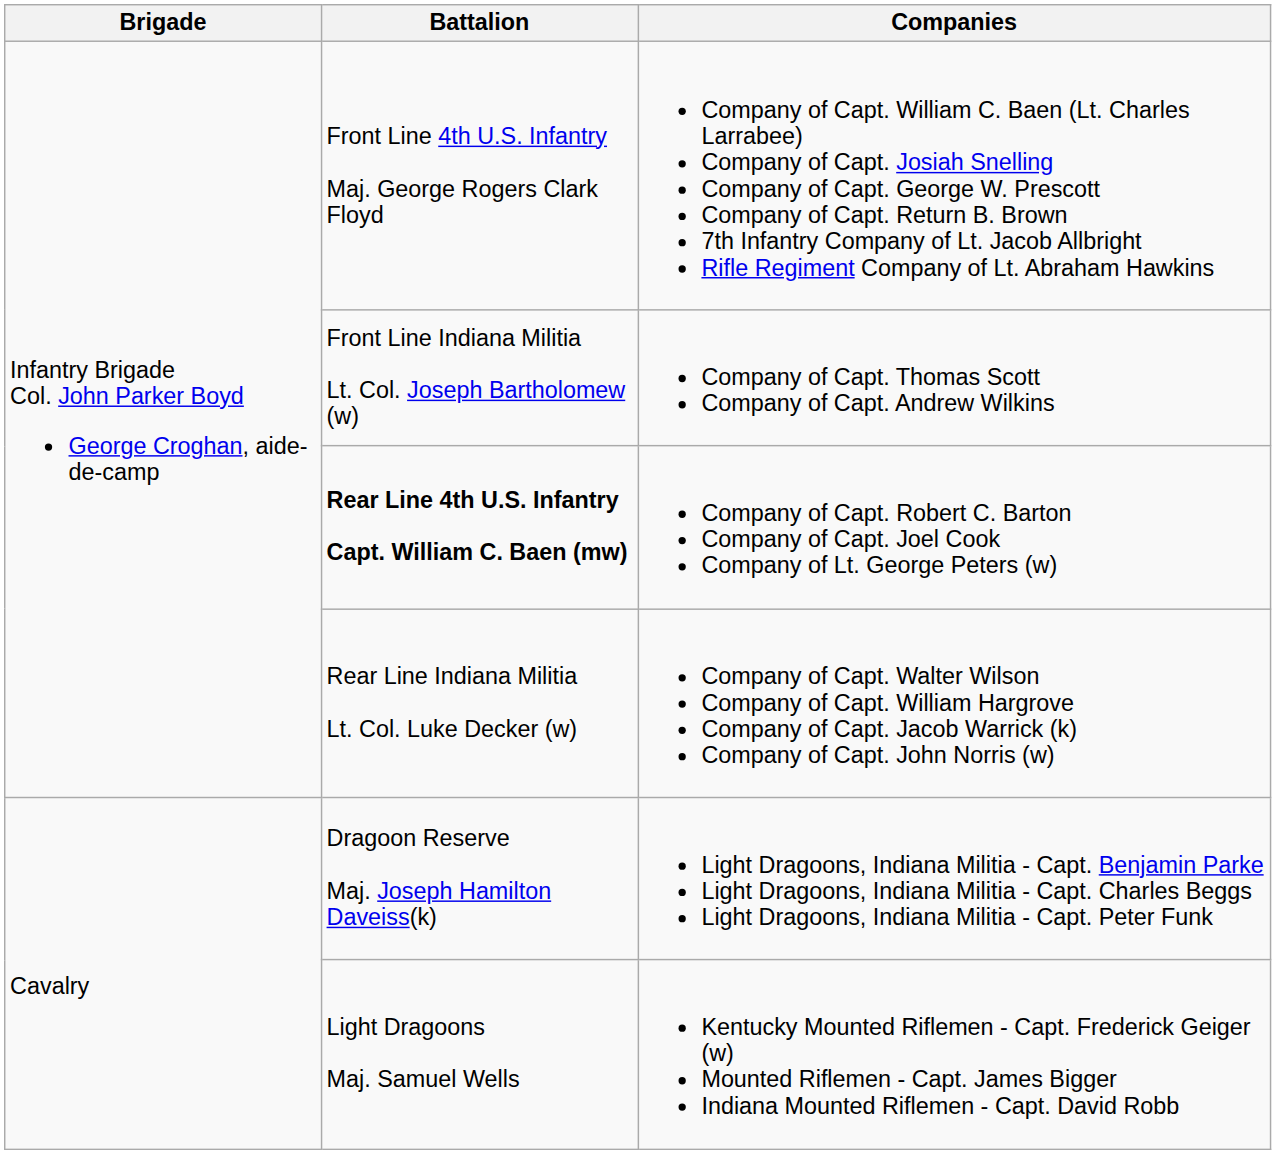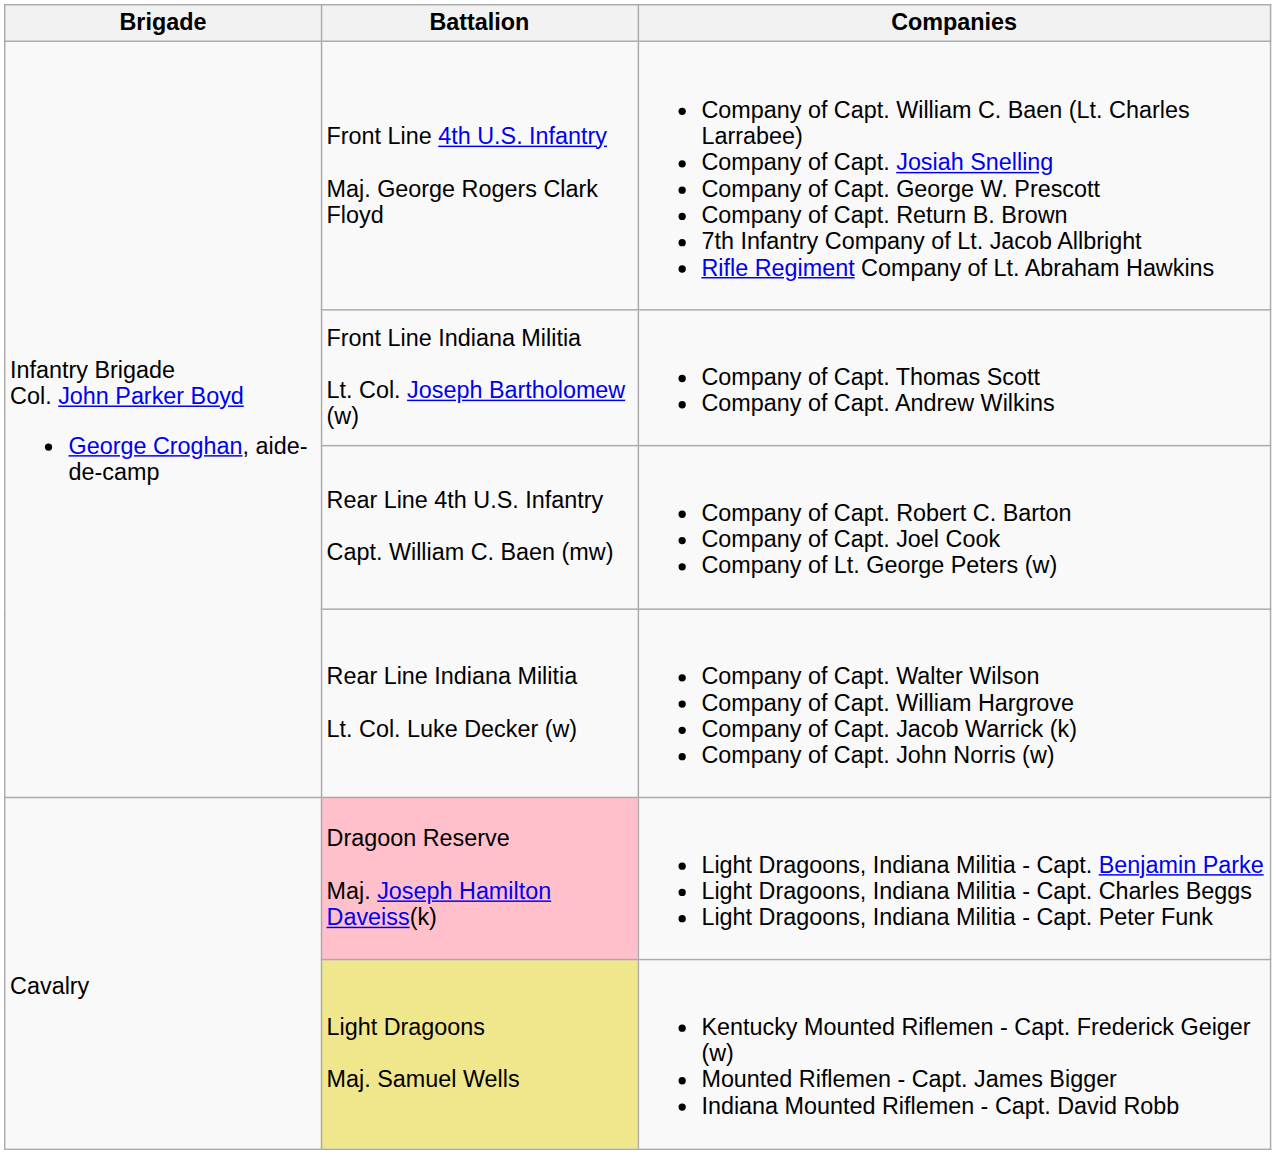(477, 526) bold -> (470, 526) normal
(439, 878) no background -> (439, 878) pink background
(423, 1054) no background -> (423, 1054) khaki background
